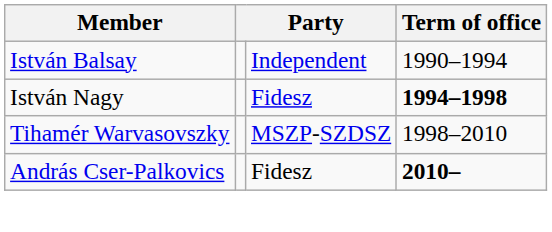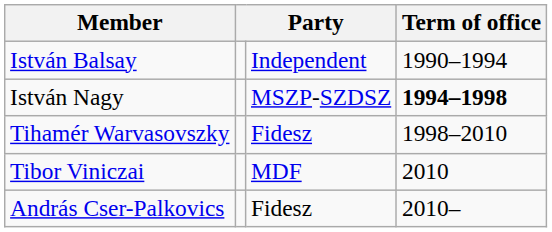(282, 97) Fidesz -> (321, 97) MSZP-SZDSZ
(321, 134) MSZP-SZDSZ -> (282, 134) Fidesz
+ row: (77, 171)
(431, 171) bold -> (431, 208) normal
